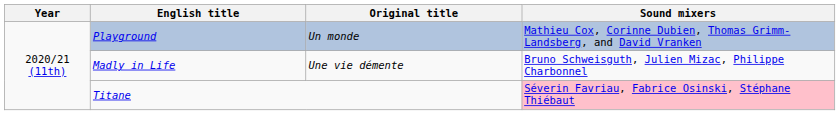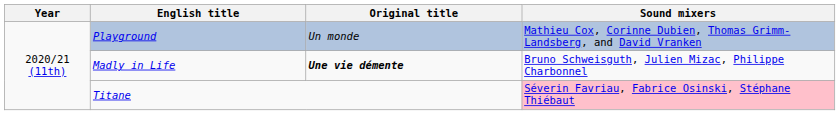(356, 66) normal -> (356, 66) bold
